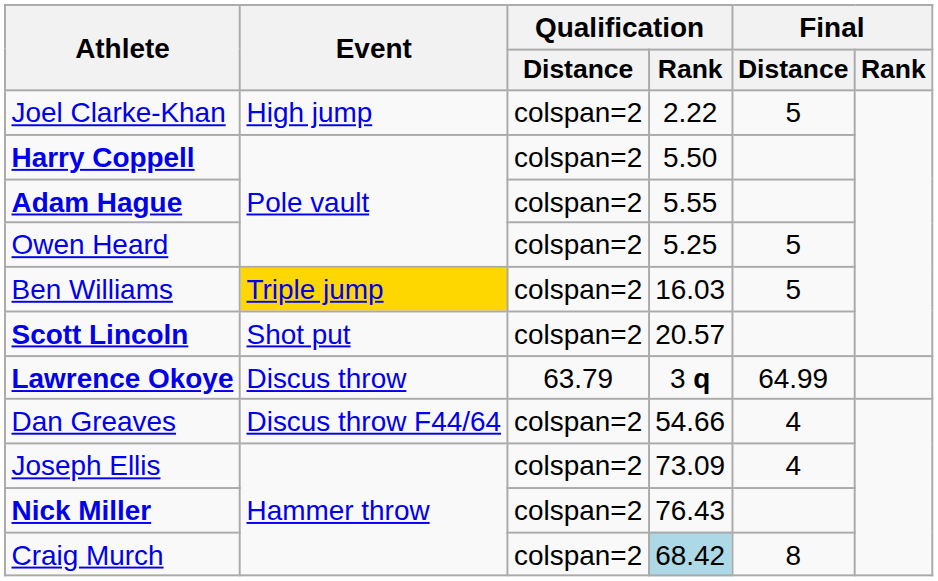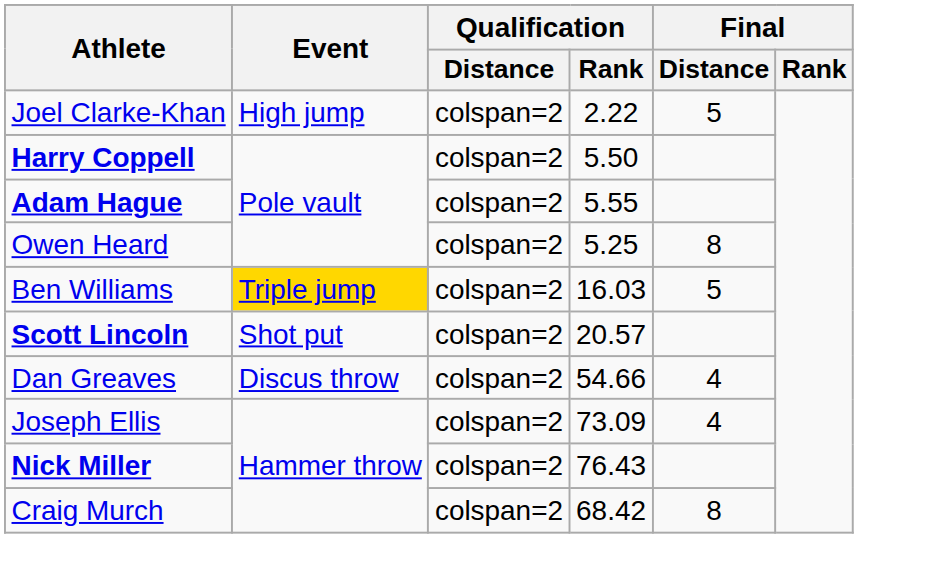(793, 246) 5 -> (714, 246) 8
- row: (122, 378)
(374, 422) Discus throw F44/64 -> (319, 378) Discus throw
(690, 555) lightblue background -> (611, 510) no background
